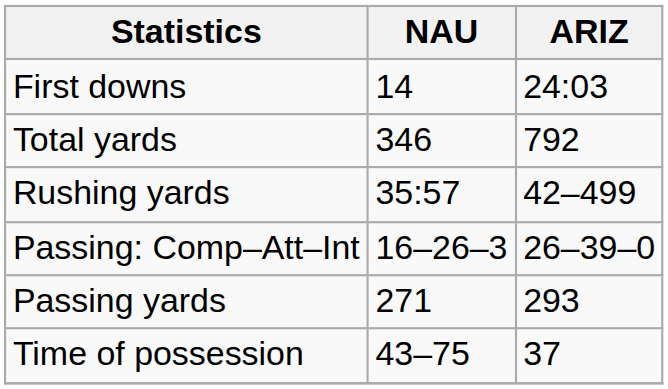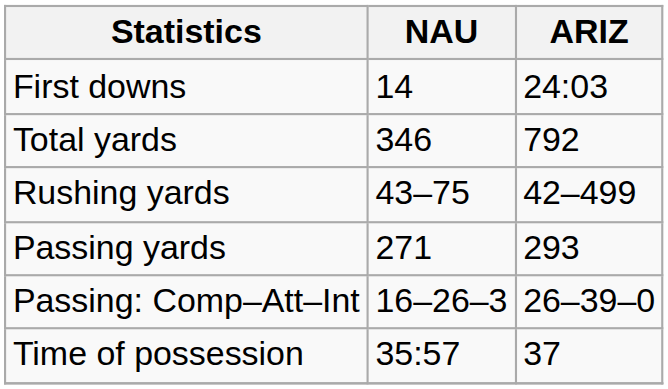(418, 193) 35:57 -> (423, 193) 43–75
rows swapped: (119, 301) <-> (186, 247)
(423, 355) 43–75 -> (418, 355) 35:57
